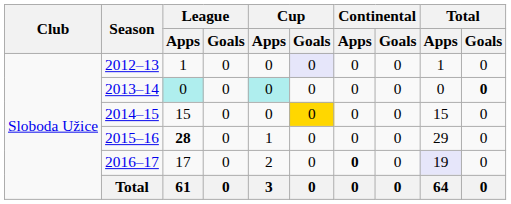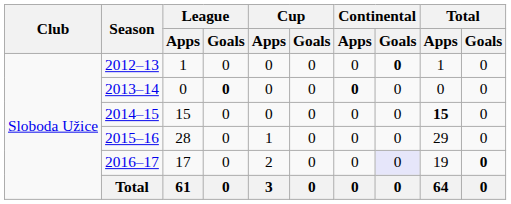(312, 65) lavender background -> (312, 65) no background
(398, 65) normal -> (398, 65) bold
(183, 89) paleturquoise background -> (183, 89) no background
(226, 89) normal -> (226, 89) bold
(269, 89) paleturquoise background -> (269, 89) no background
(355, 89) normal -> (355, 89) bold
(484, 89) bold -> (484, 89) normal
(312, 114) gold background -> (312, 114) no background
(441, 114) normal -> (441, 114) bold
(183, 138) bold -> (183, 138) normal
(355, 162) bold -> (355, 162) normal
(398, 162) no background -> (398, 162) lavender background
(441, 162) lavender background -> (441, 162) no background
(484, 162) normal -> (484, 162) bold
